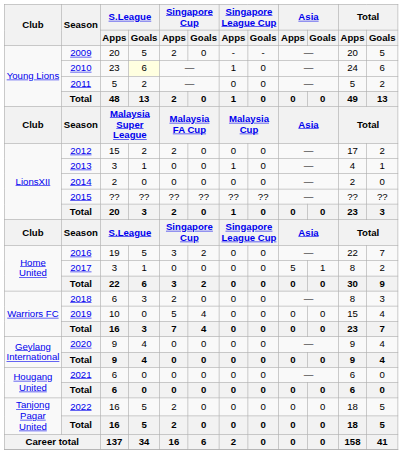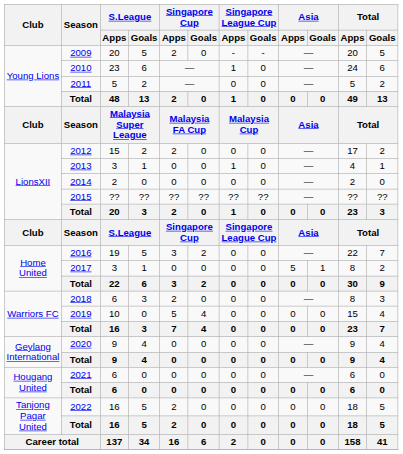(144, 68) lightyellow background -> (144, 68) no background
